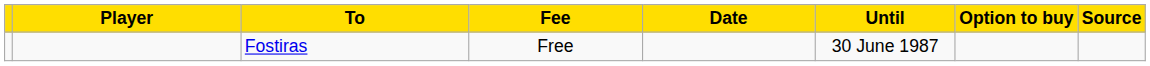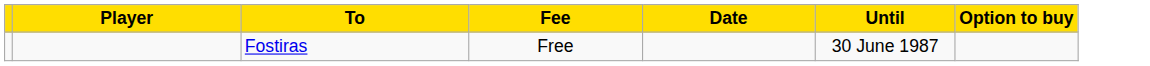- column: (1112, 18)
